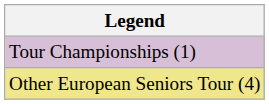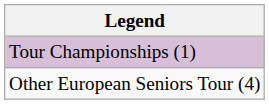(135, 83) khaki background -> (135, 83) no background
